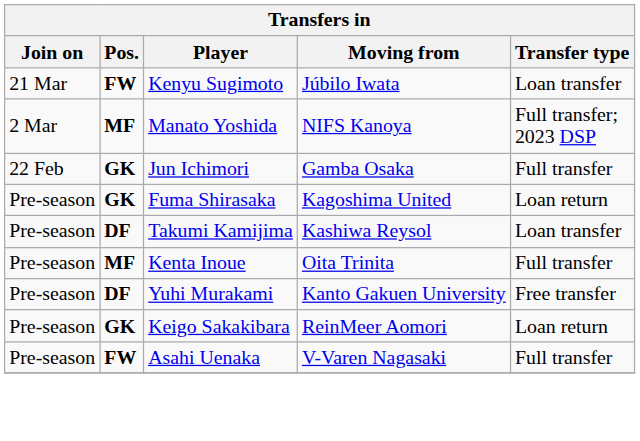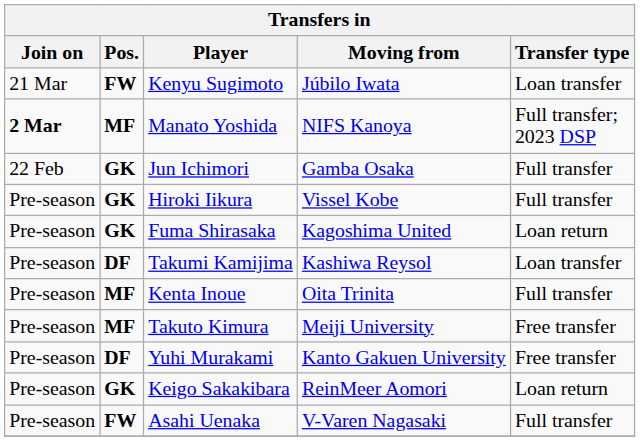(33, 125) normal -> (35, 125) bold
+ row: (200, 199)
+ row: (208, 325)
